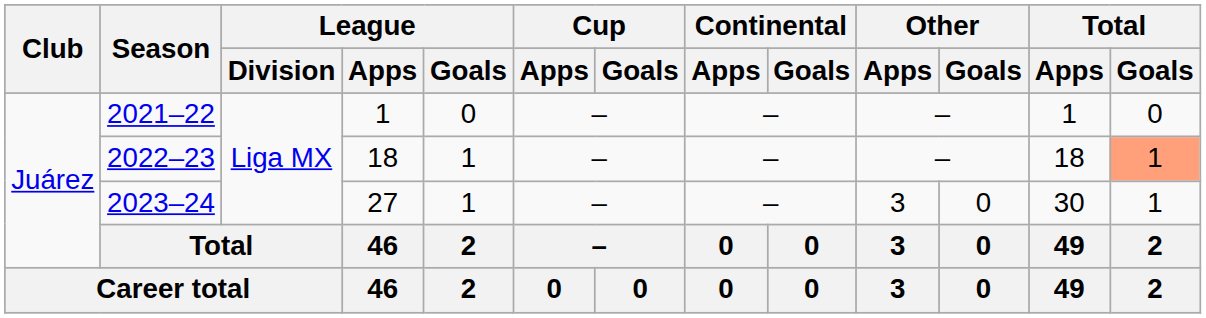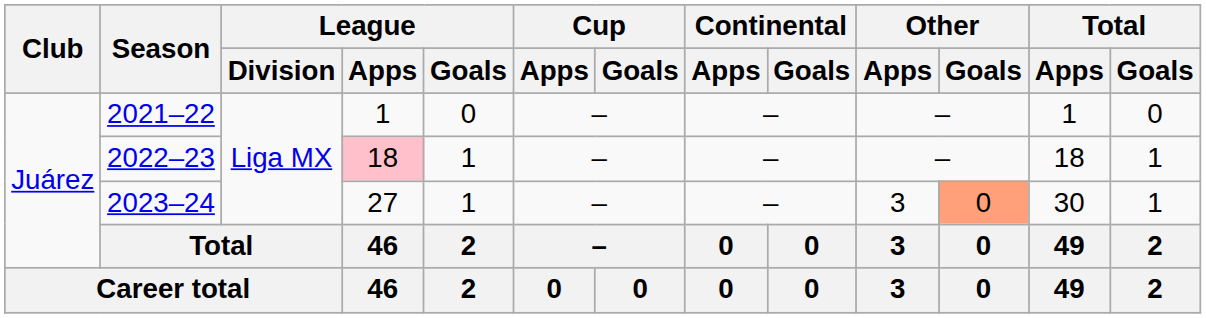(383, 158) no background -> (383, 158) pink background
(1155, 158) lightsalmon background -> (1155, 158) no background
(983, 202) no background -> (983, 202) lightsalmon background
